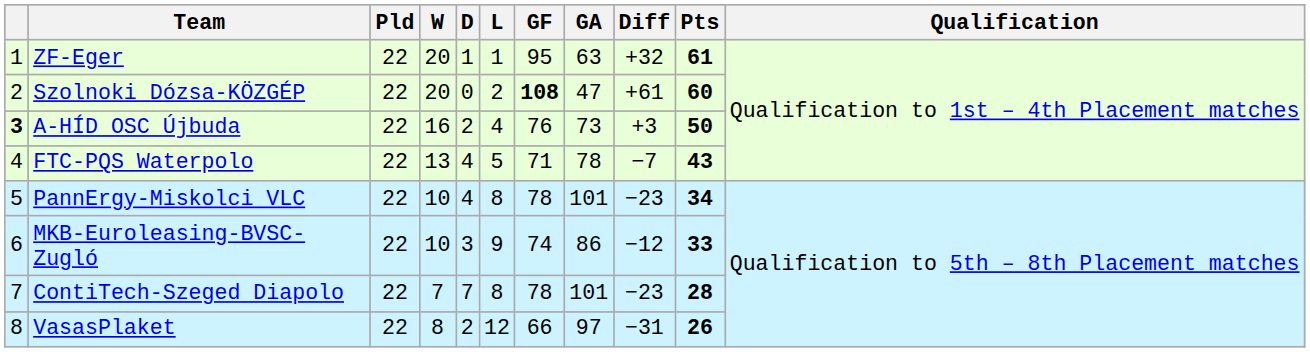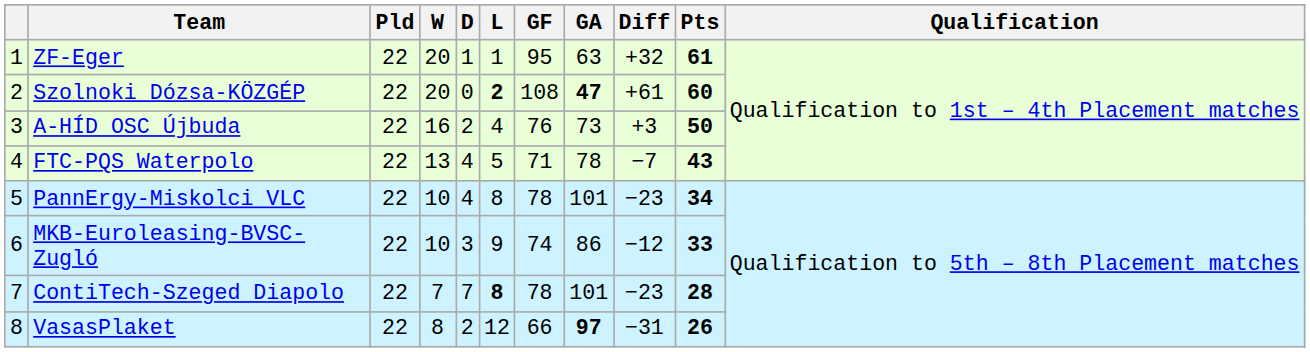(497, 93) normal -> (497, 93) bold
(540, 93) bold -> (540, 93) normal
(589, 93) normal -> (589, 93) bold
(16, 128) bold -> (16, 128) normal
(497, 294) normal -> (497, 294) bold
(589, 329) normal -> (589, 329) bold
